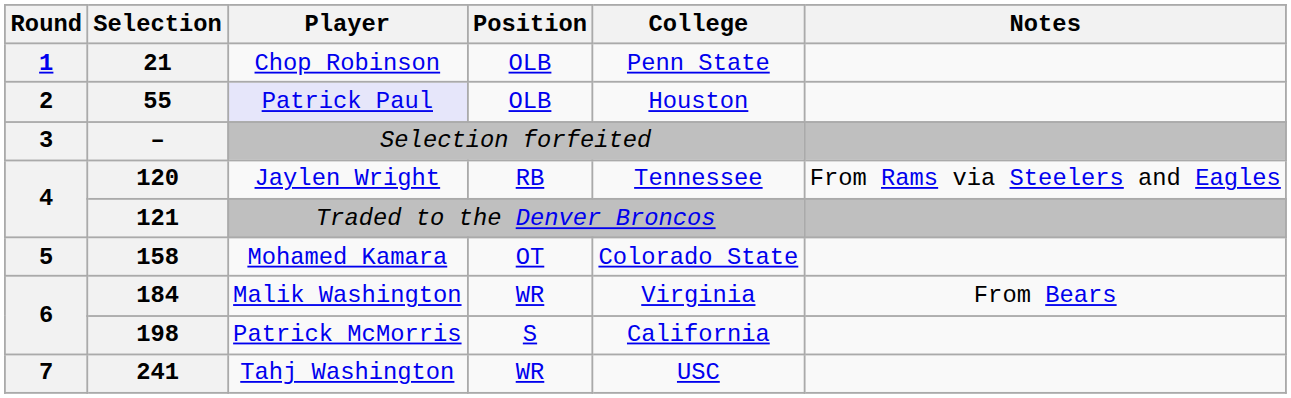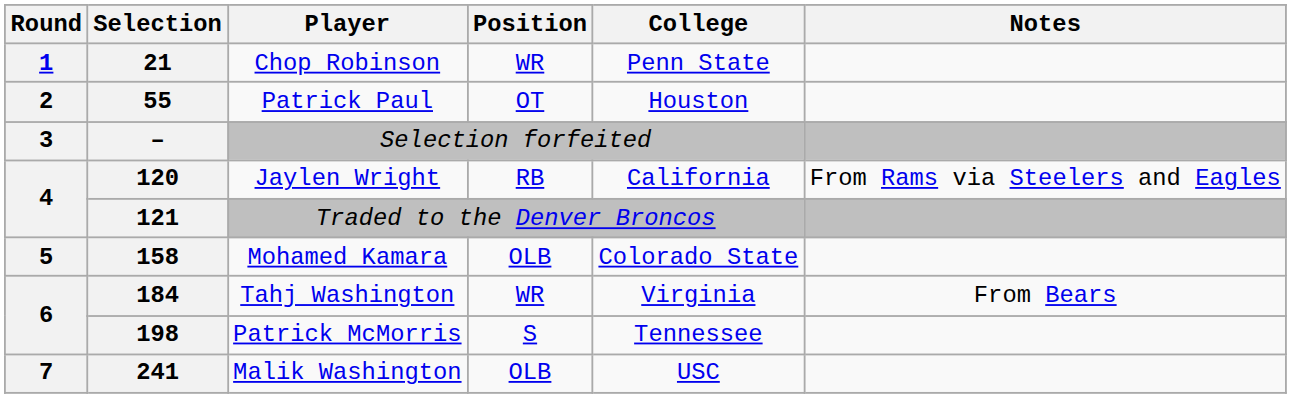(530, 63) OLB -> (530, 63) WR
(347, 102) lavender background -> (347, 102) no background
(530, 102) OLB -> (530, 102) OT
(698, 179) Tennessee -> (698, 179) California
(530, 257) OT -> (530, 257) OLB
(347, 296) Malik Washington -> (347, 296) Tahj Washington
(698, 334) California -> (698, 334) Tennessee
(347, 373) Tahj Washington -> (347, 373) Malik Washington
(530, 373) WR -> (530, 373) OLB
